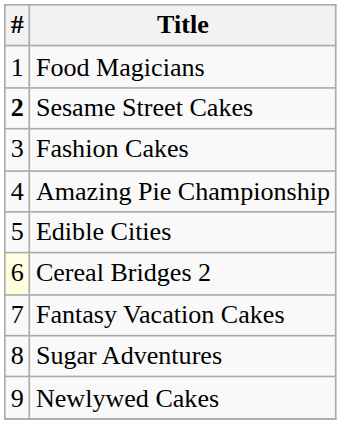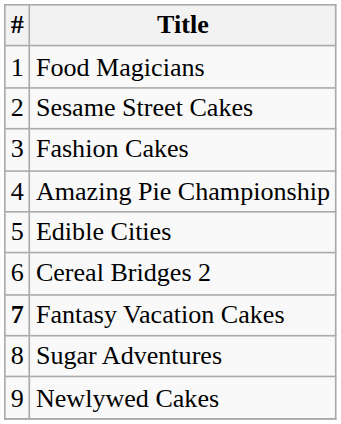(17, 107) bold -> (17, 107) normal
(17, 273) lightyellow background -> (17, 273) no background
(17, 314) normal -> (17, 314) bold
